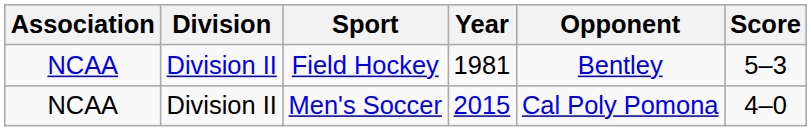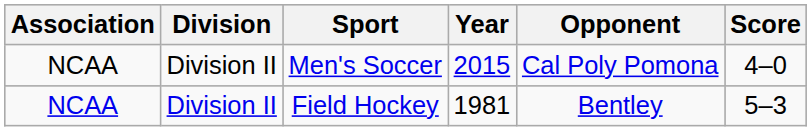rows swapped: (365, 65) <-> (365, 105)
